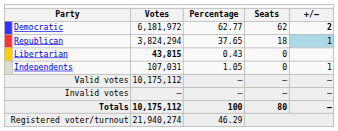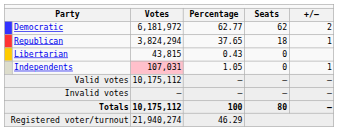(329, 28) bold -> (329, 28) normal
(329, 41) lightblue background -> (329, 41) no background
(167, 55) bold -> (167, 55) normal
(164, 68) no background -> (164, 68) pink background
